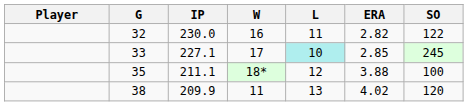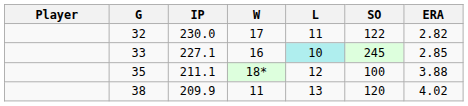columns swapped: (374, 14) <-> (433, 14)
(256, 33) 16 -> (256, 33) 17
(256, 53) 17 -> (256, 53) 16
